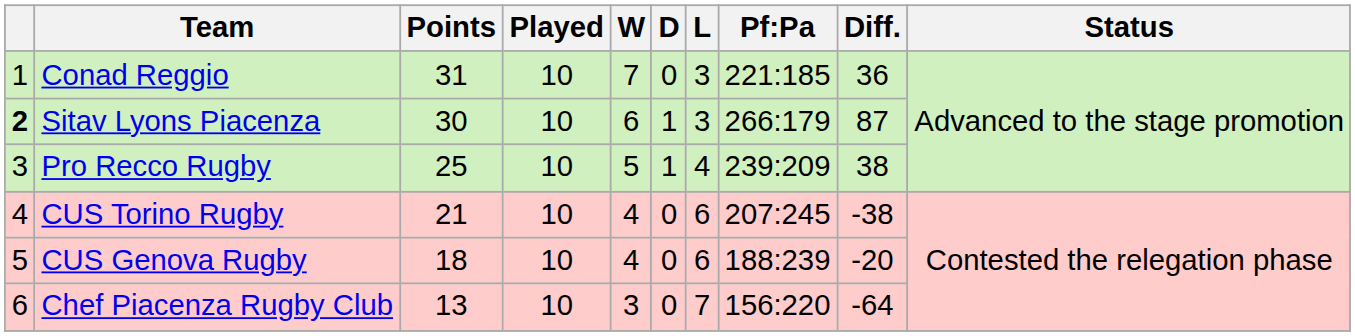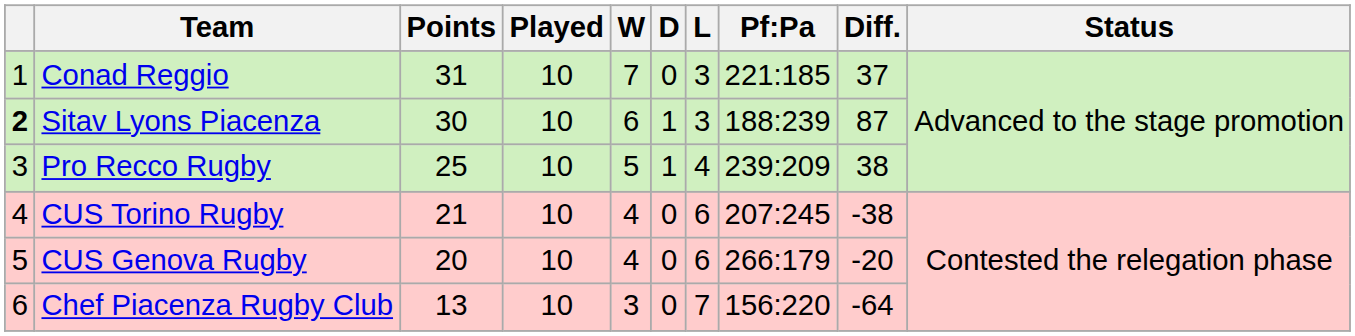(872, 74) 36 -> (872, 74) 37
(778, 120) 266:179 -> (778, 120) 188:239
(451, 260) 18 -> (451, 260) 20
(778, 260) 188:239 -> (778, 260) 266:179
